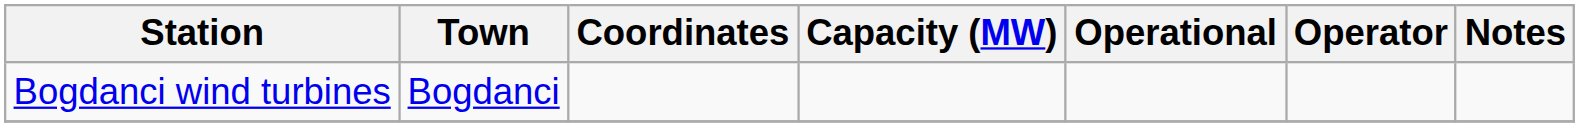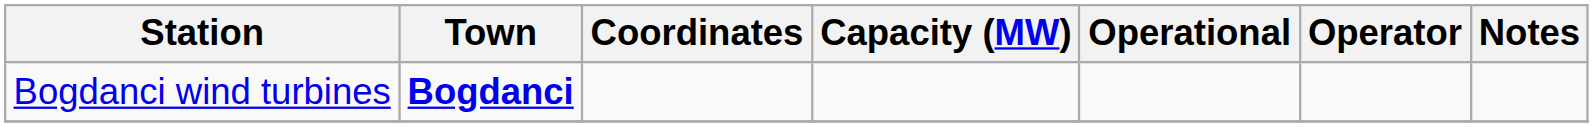(484, 91) normal -> (491, 91) bold
